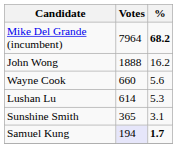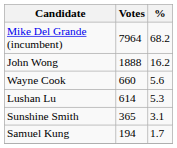(160, 37) bold -> (160, 37) normal
(127, 134) lavender background -> (127, 134) no background
(157, 134) bold -> (157, 134) normal
